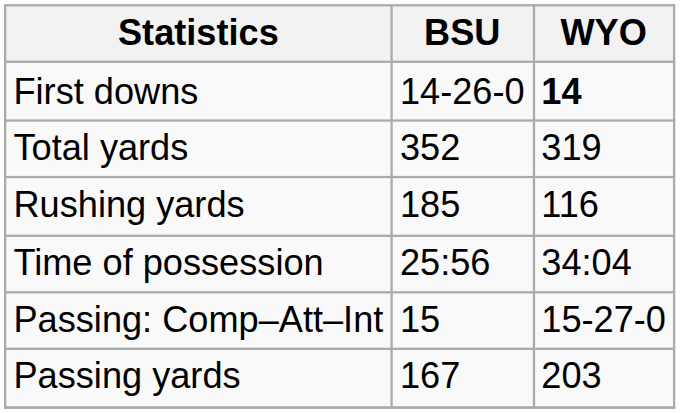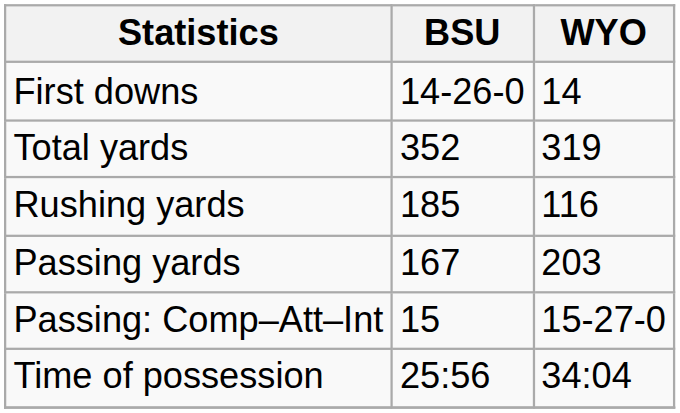(561, 90) bold -> (561, 90) normal
rows swapped: (127, 377) <-> (169, 262)
